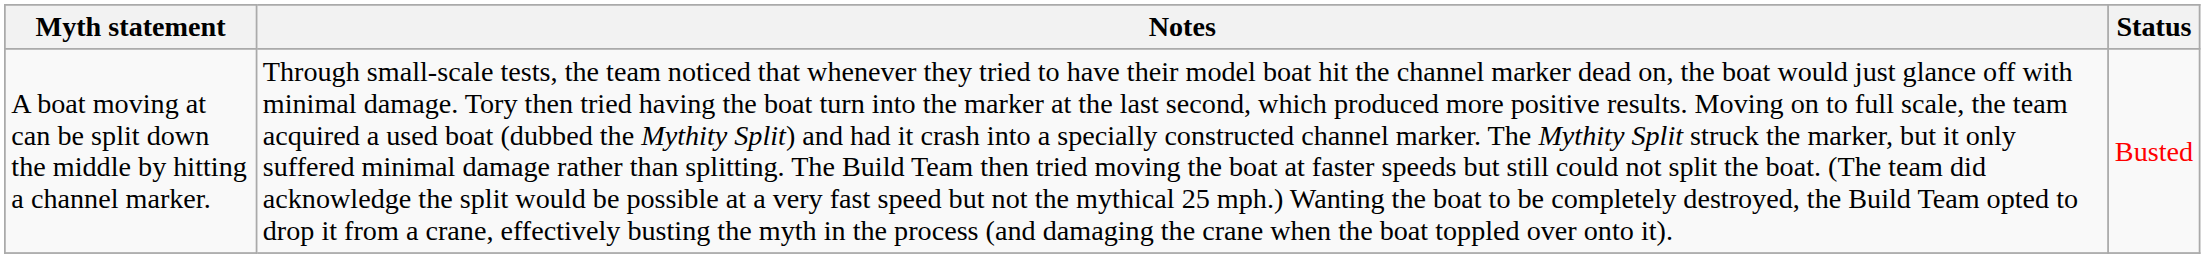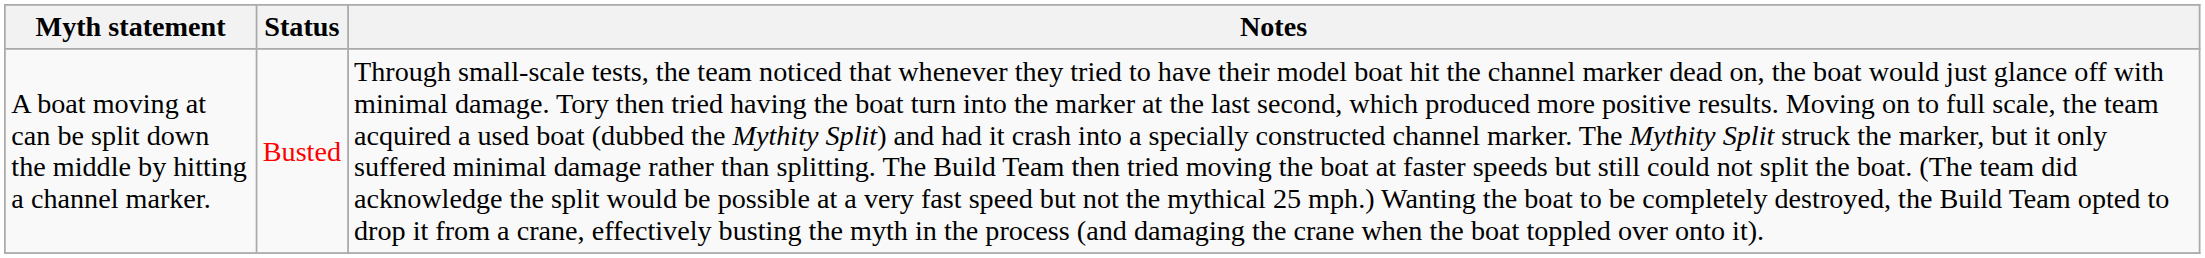columns swapped: (2154, 26) <-> (1182, 26)
